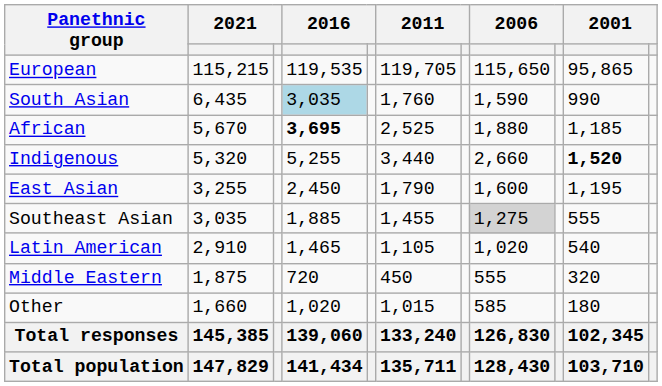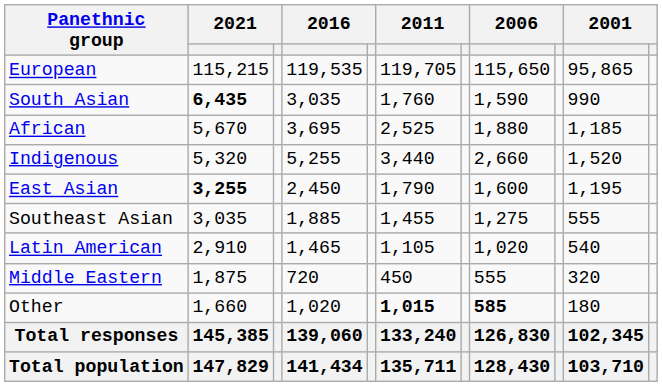(220, 100) normal -> (220, 100) bold
(314, 100) lightblue background -> (314, 100) no background
(314, 130) bold -> (314, 130) normal
(595, 159) bold -> (595, 159) normal
(220, 189) normal -> (220, 189) bold
(501, 219) lightgrey background -> (501, 219) no background
(407, 307) normal -> (407, 307) bold
(490, 307) normal -> (490, 307) bold
